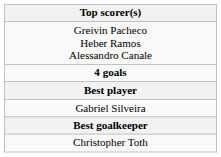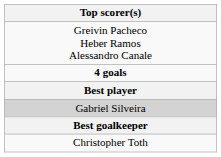(110, 108) no background -> (110, 108) lightgrey background
